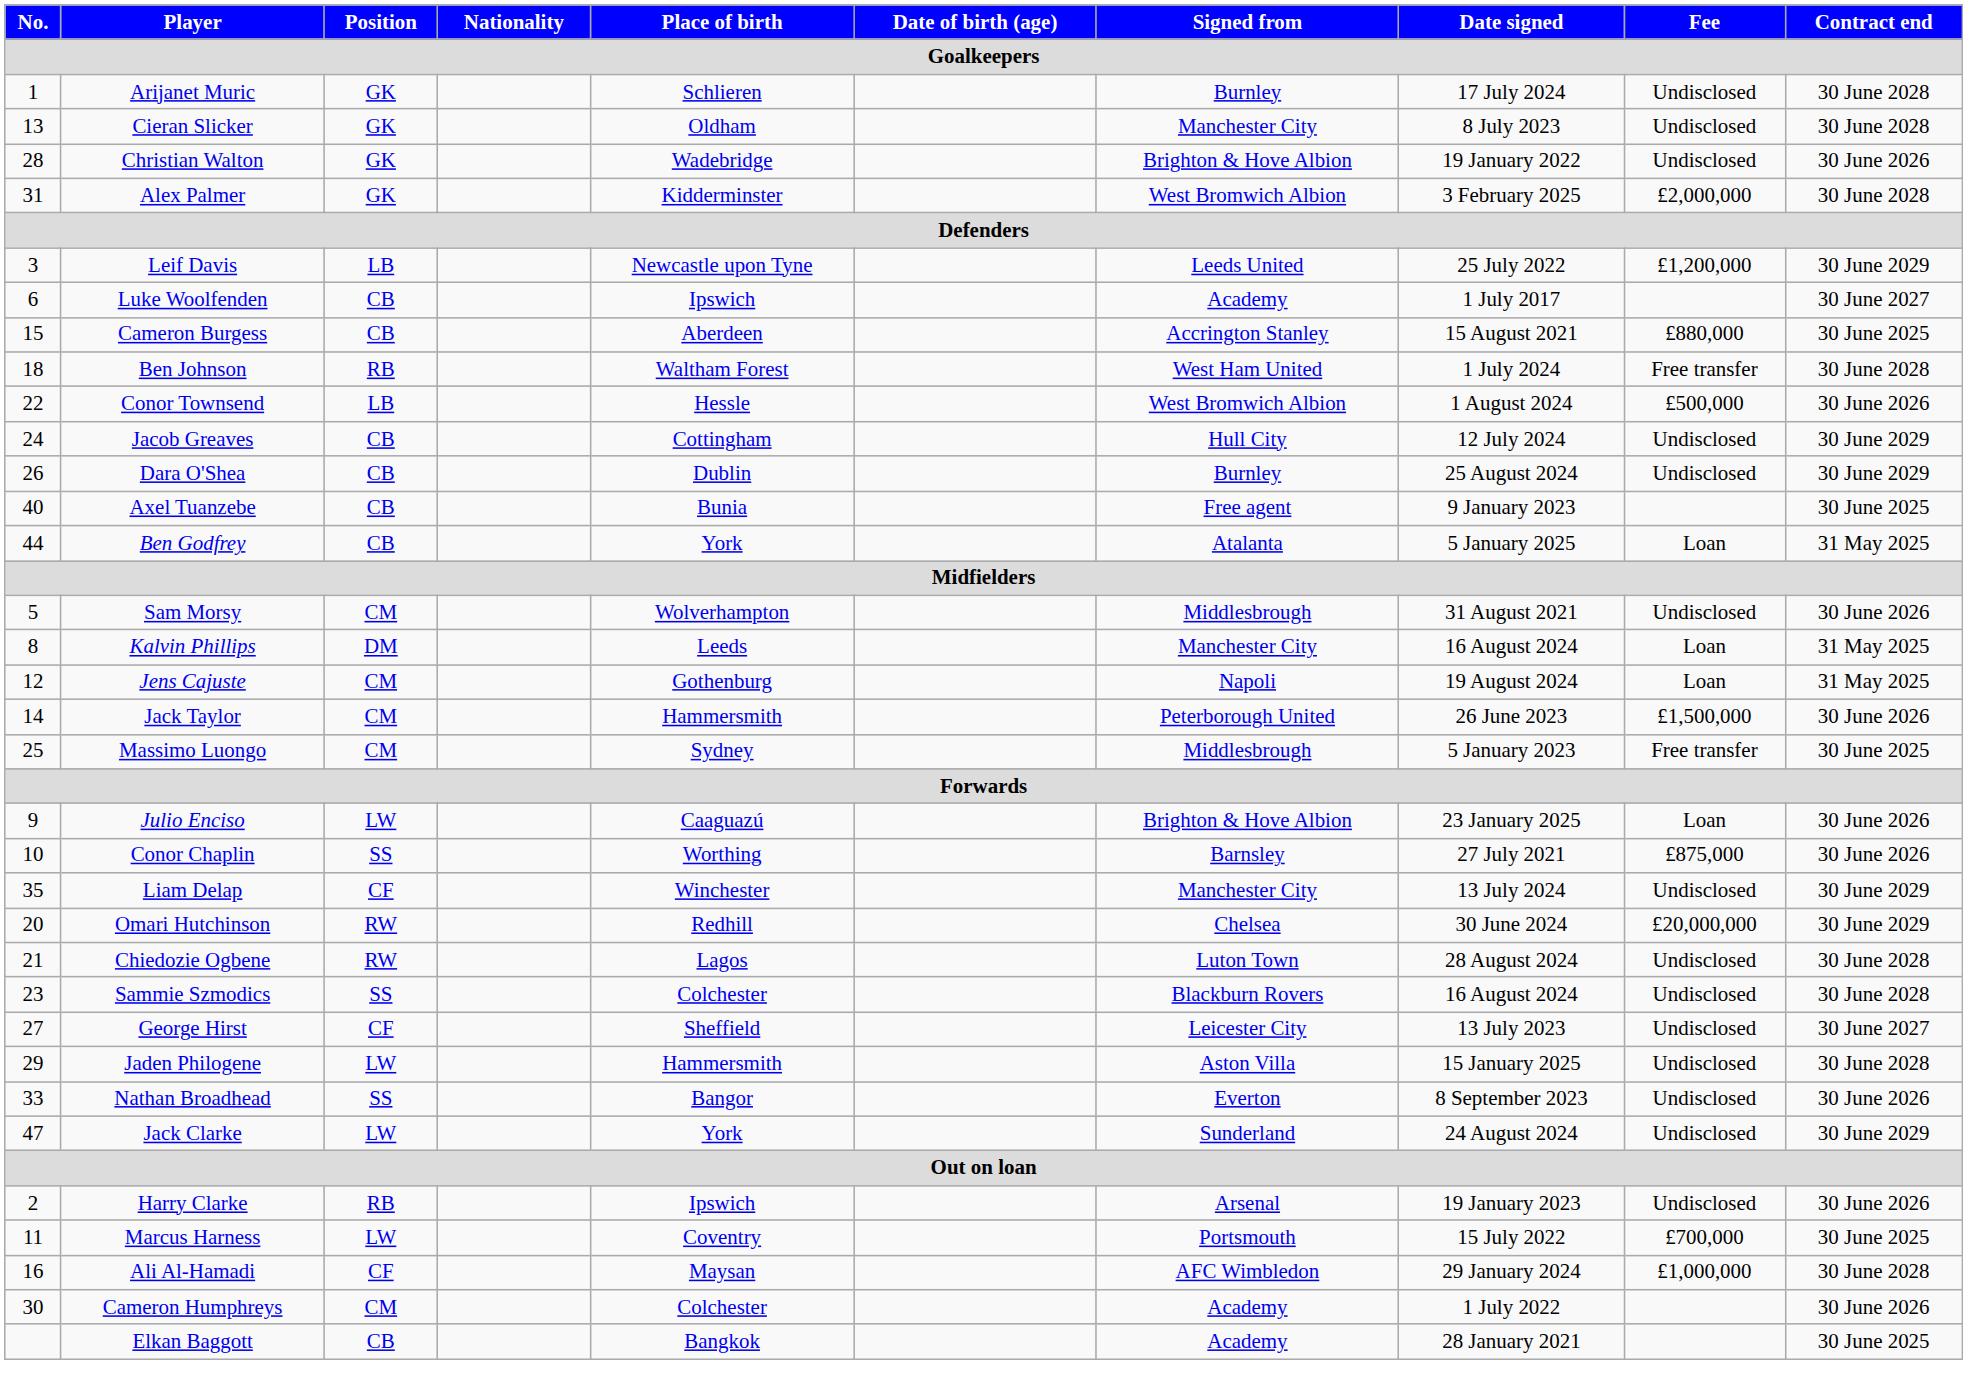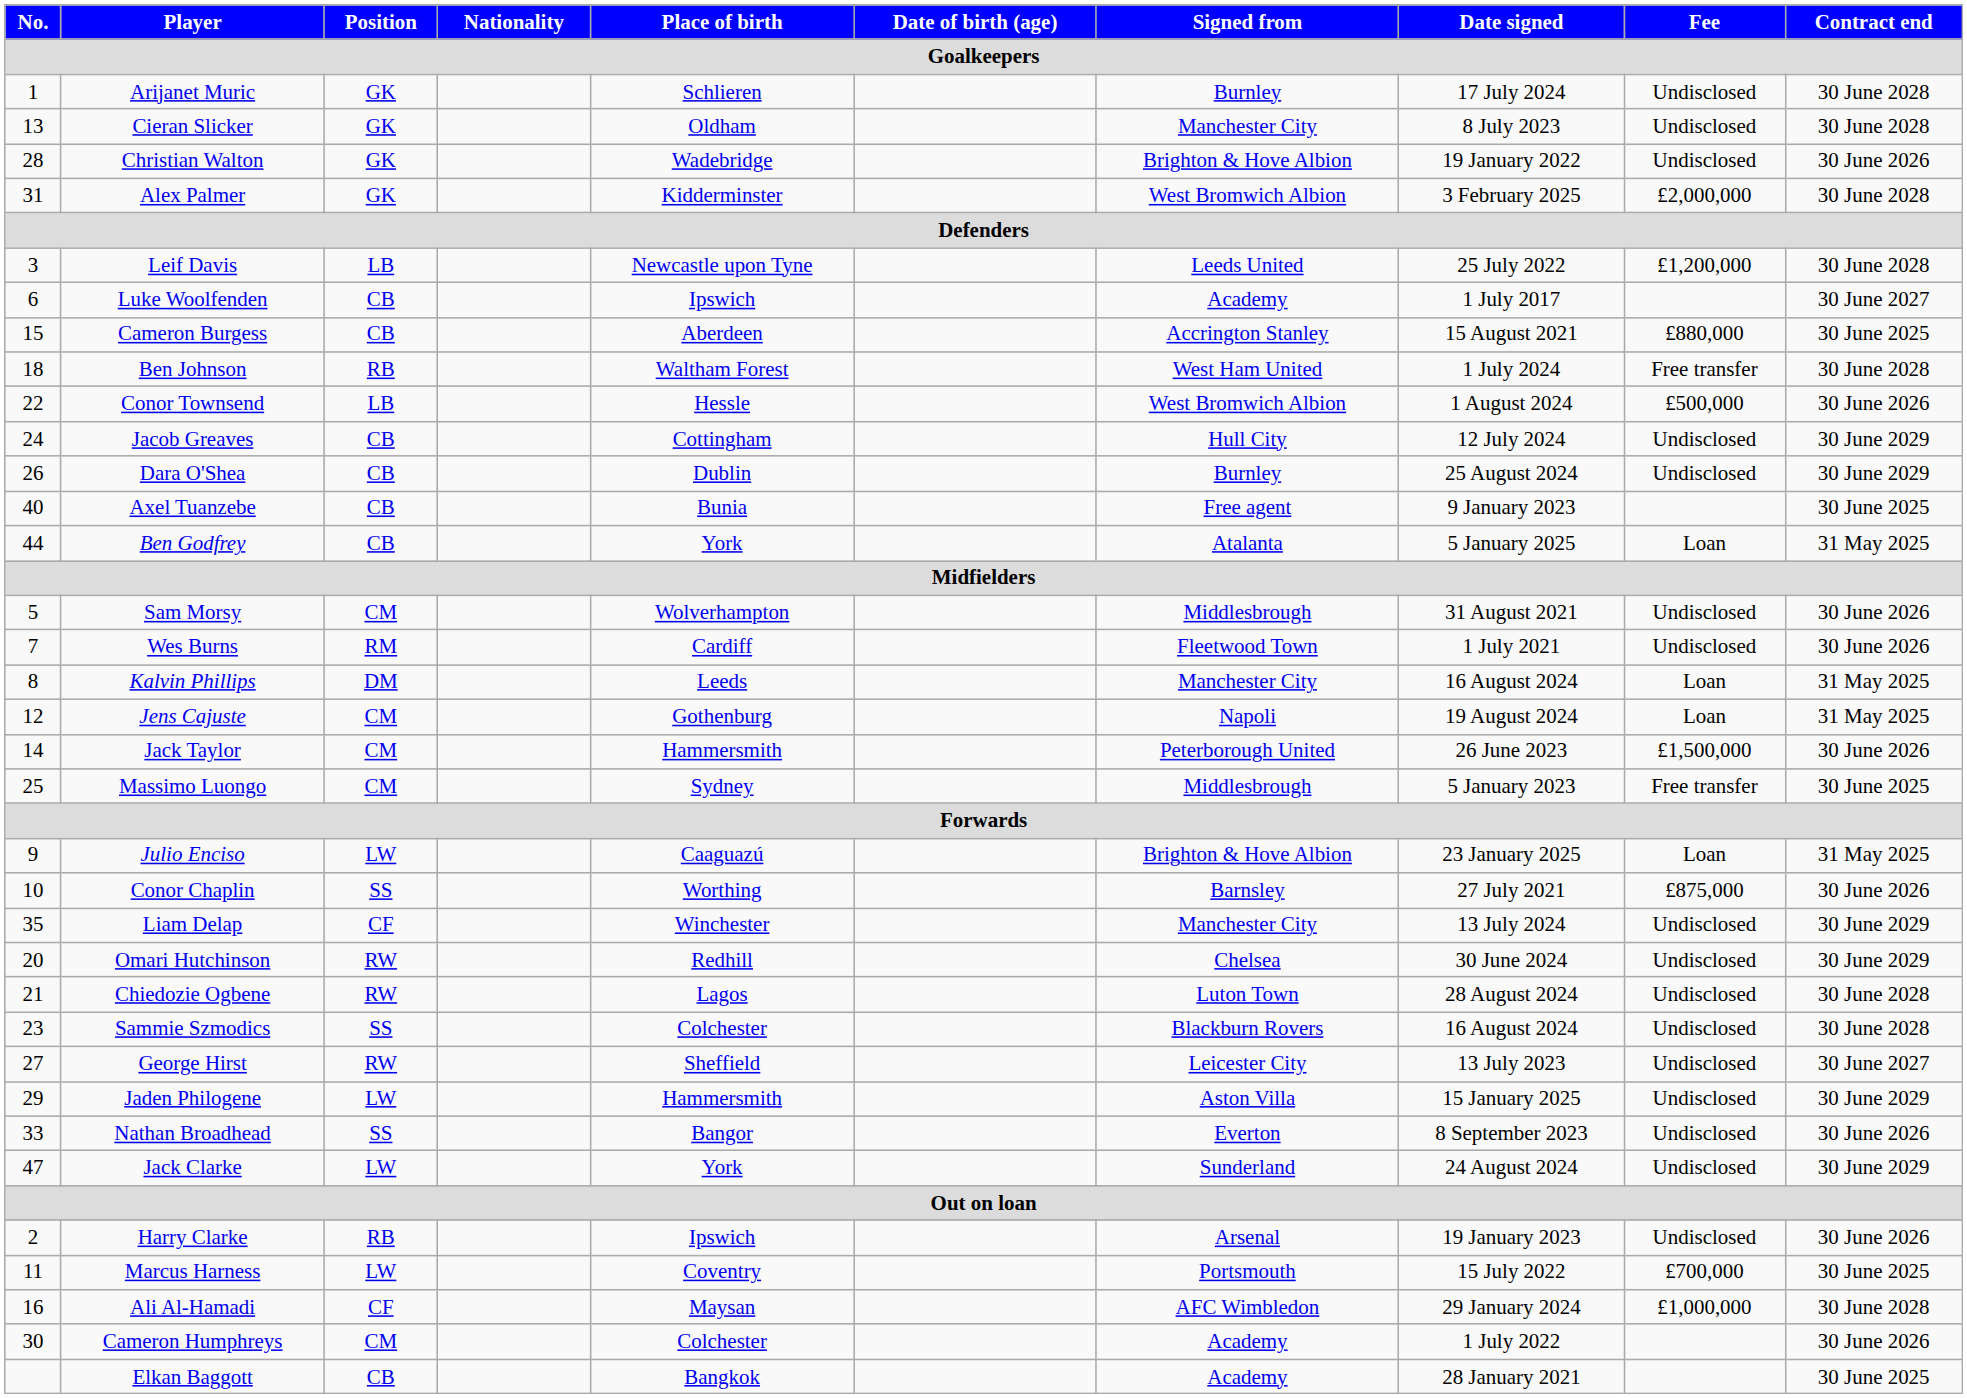(1874, 264) 30 June 2029 -> (1874, 264) 30 June 2028
+ row: (193, 646)
(1874, 820) 30 June 2026 -> (1874, 854) 31 May 2025
(1704, 924) £20,000,000 -> (1704, 959) Undisclosed
(381, 1028) CF -> (381, 1063) RW
(1874, 1063) 30 June 2028 -> (1874, 1098) 30 June 2029
